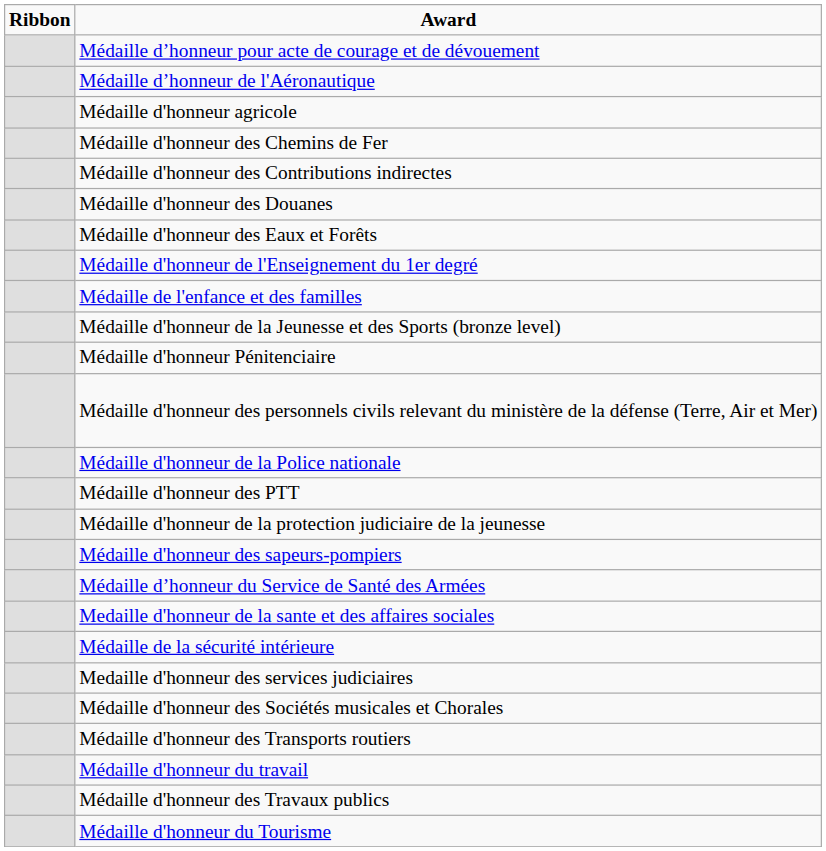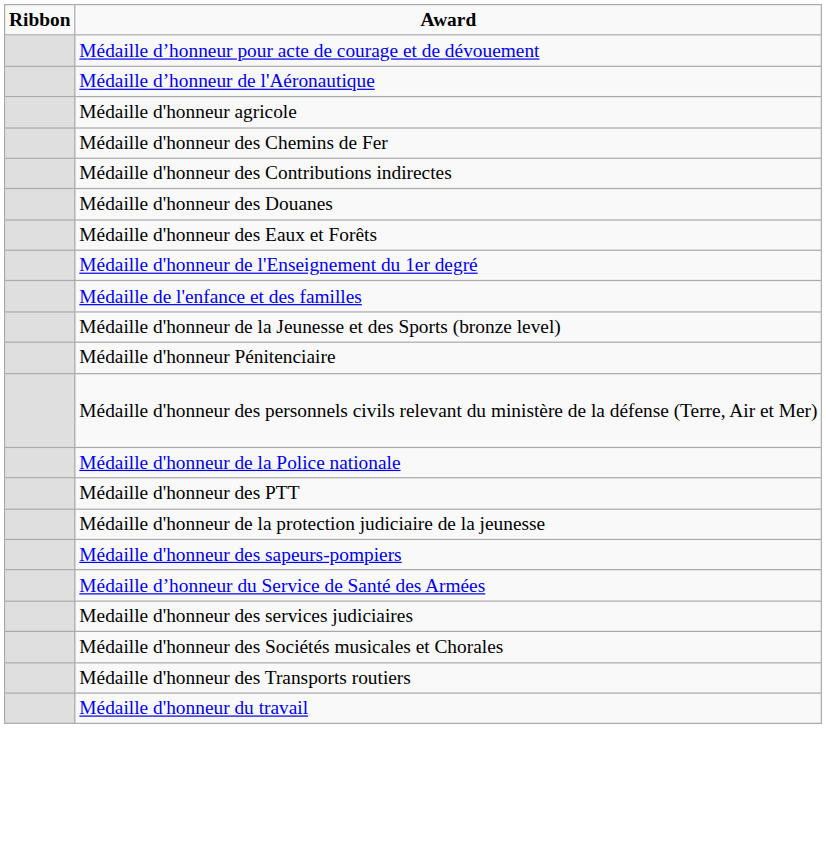- row: (287, 616)
- row: (207, 646)
- row: (234, 800)
- row: (205, 831)
